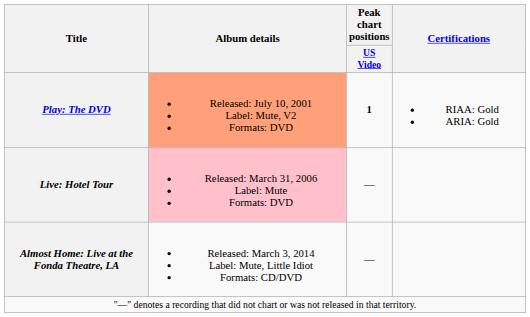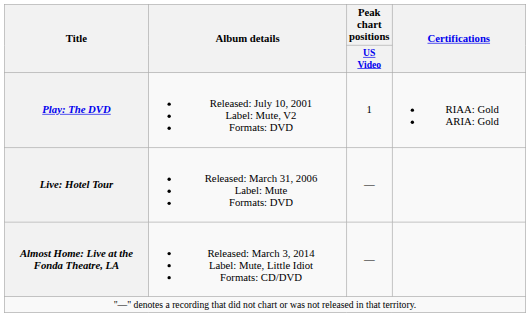(248, 116) lightsalmon background -> (248, 116) no background
(369, 110) bold -> (369, 110) normal
(248, 191) pink background -> (248, 191) no background
